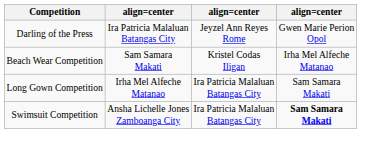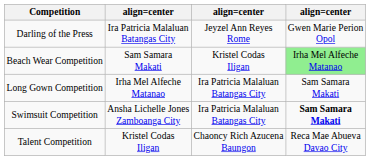(317, 61) no background -> (326, 61) lightgreen background
+ row: (55, 142)
